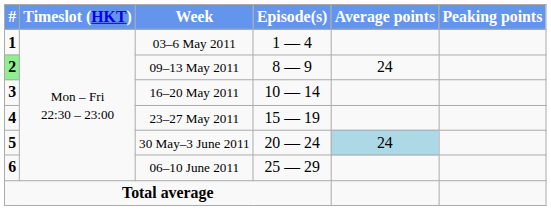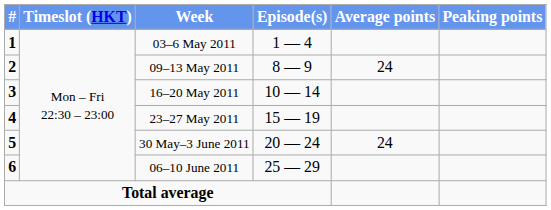(12, 67) lightgreen background -> (12, 67) no background
(385, 142) lightblue background -> (385, 142) no background
